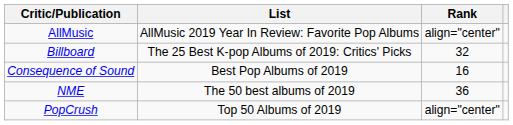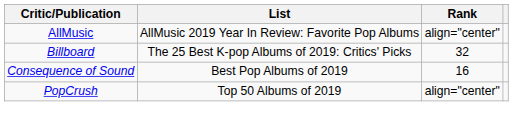- row: (71, 91)
